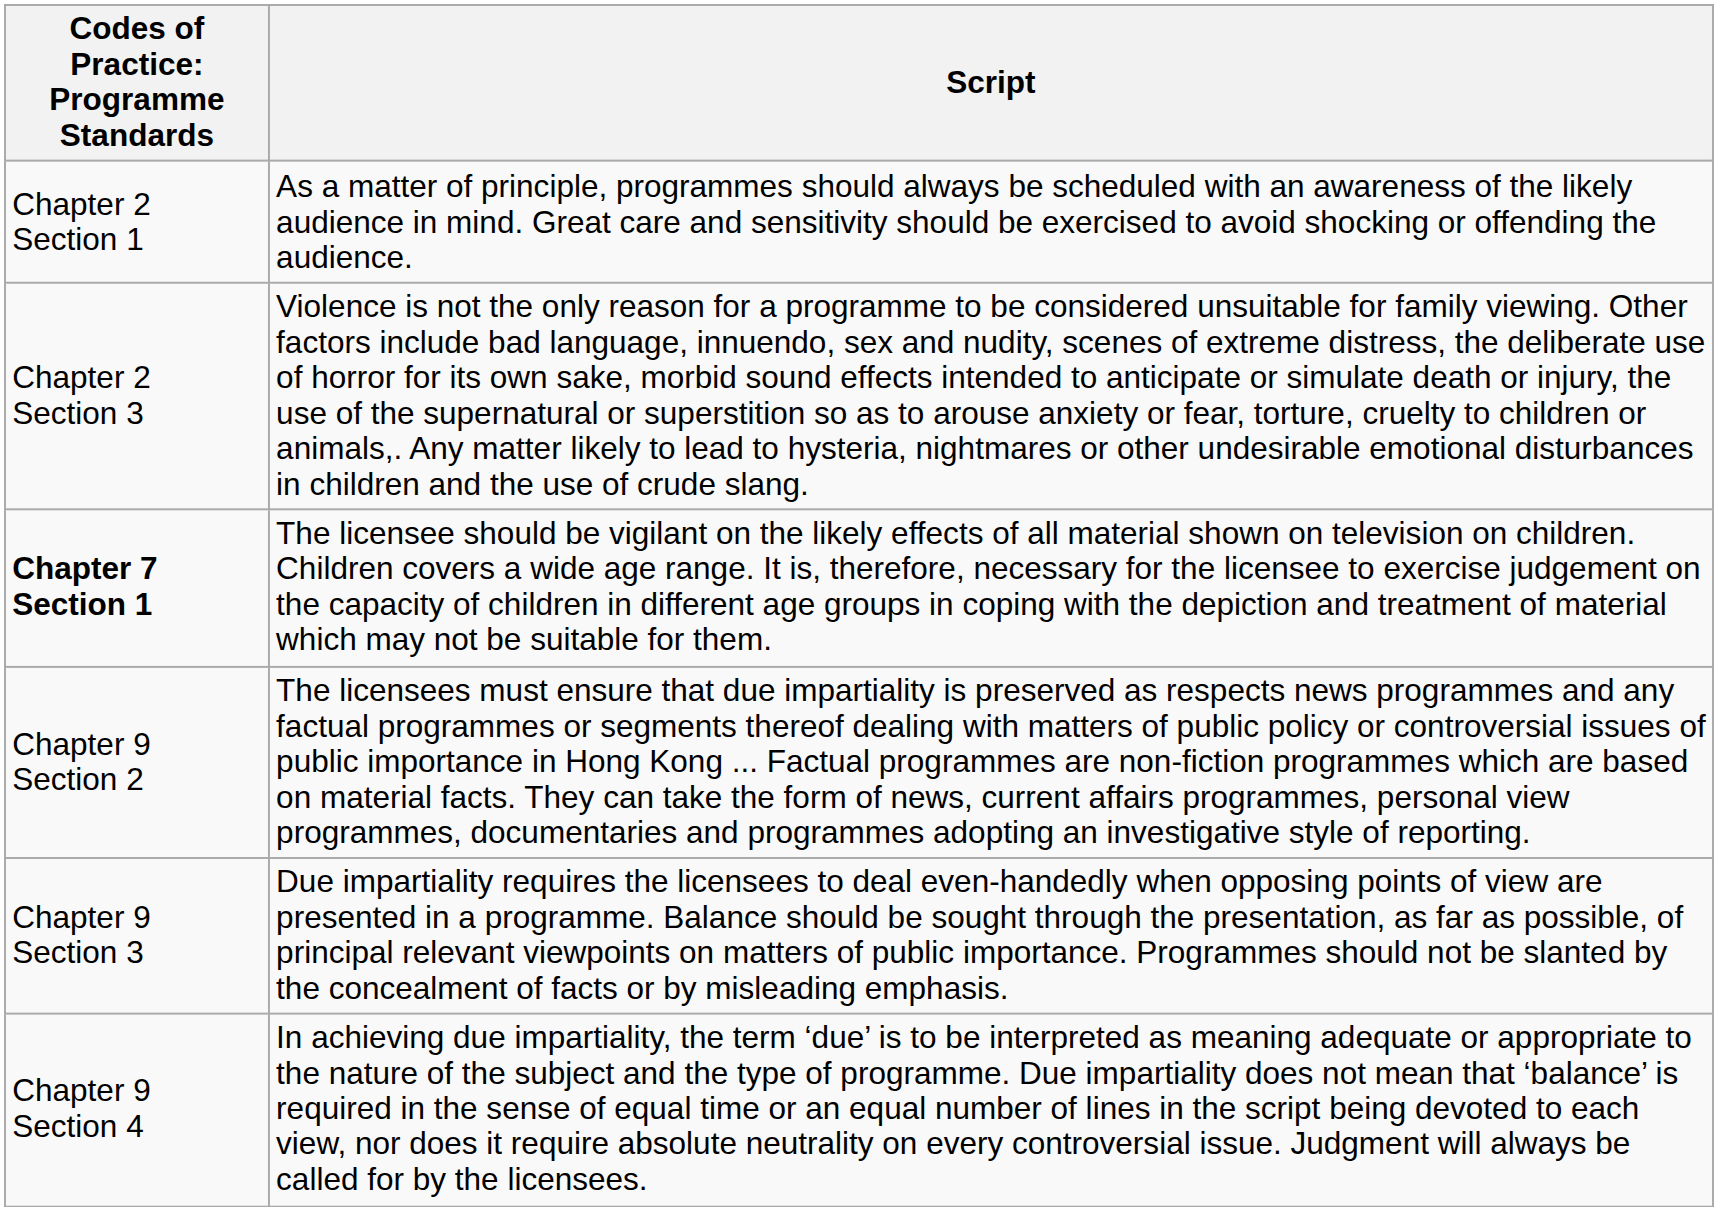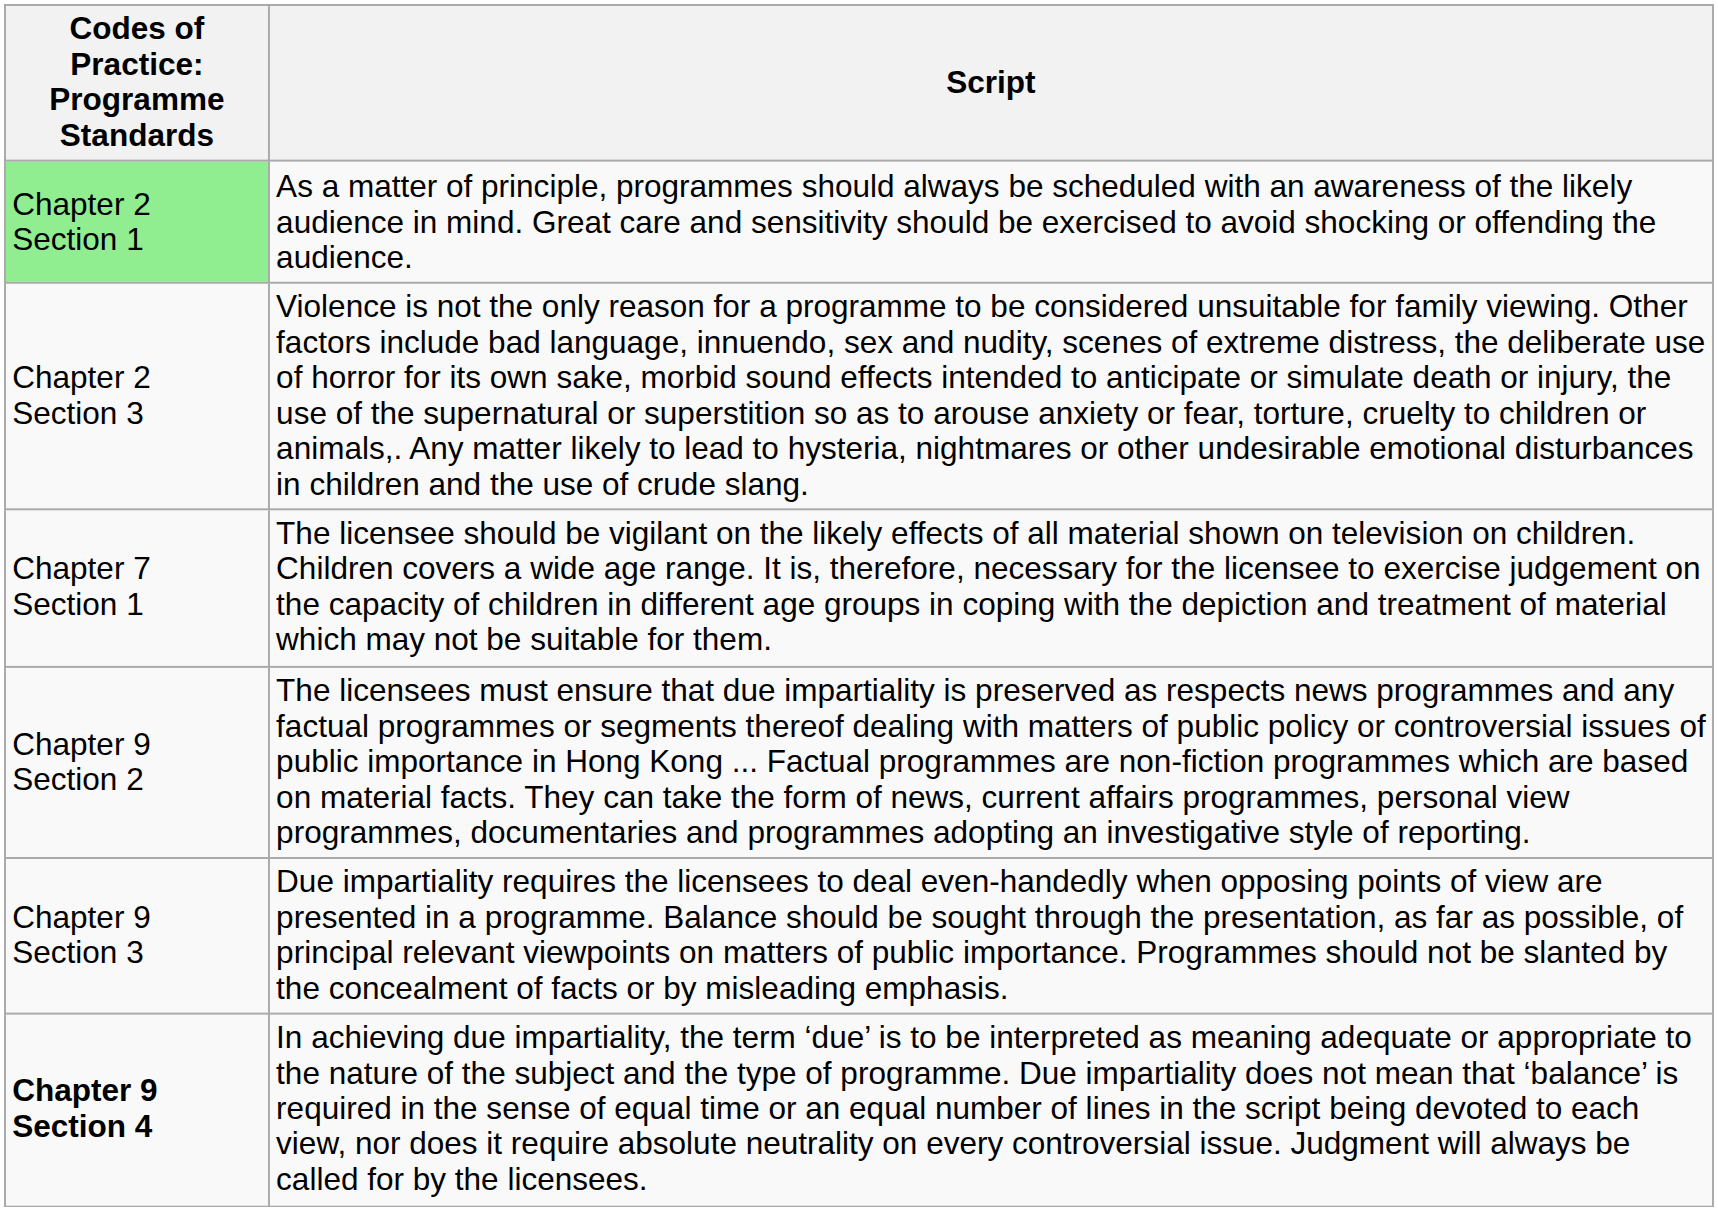(81, 221) no background -> (81, 221) lightgreen background
(85, 587) bold -> (81, 587) normal
(81, 1109) normal -> (85, 1109) bold
